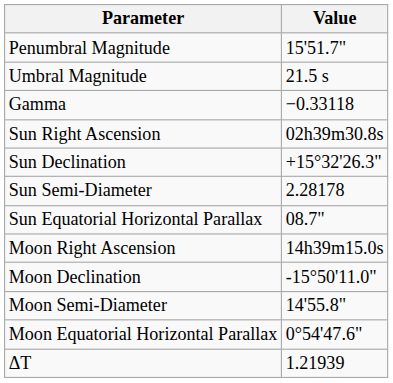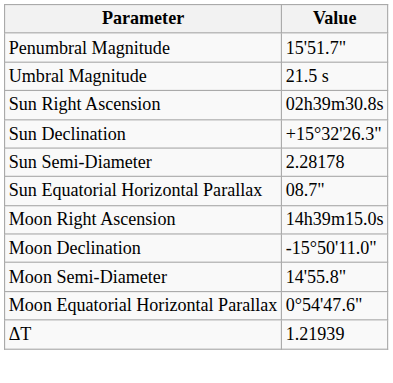- row: (37, 104)
